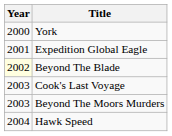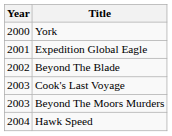(18, 67) lightyellow background -> (18, 67) no background
